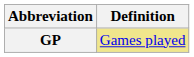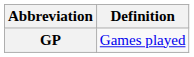(143, 40) khaki background -> (143, 40) no background
